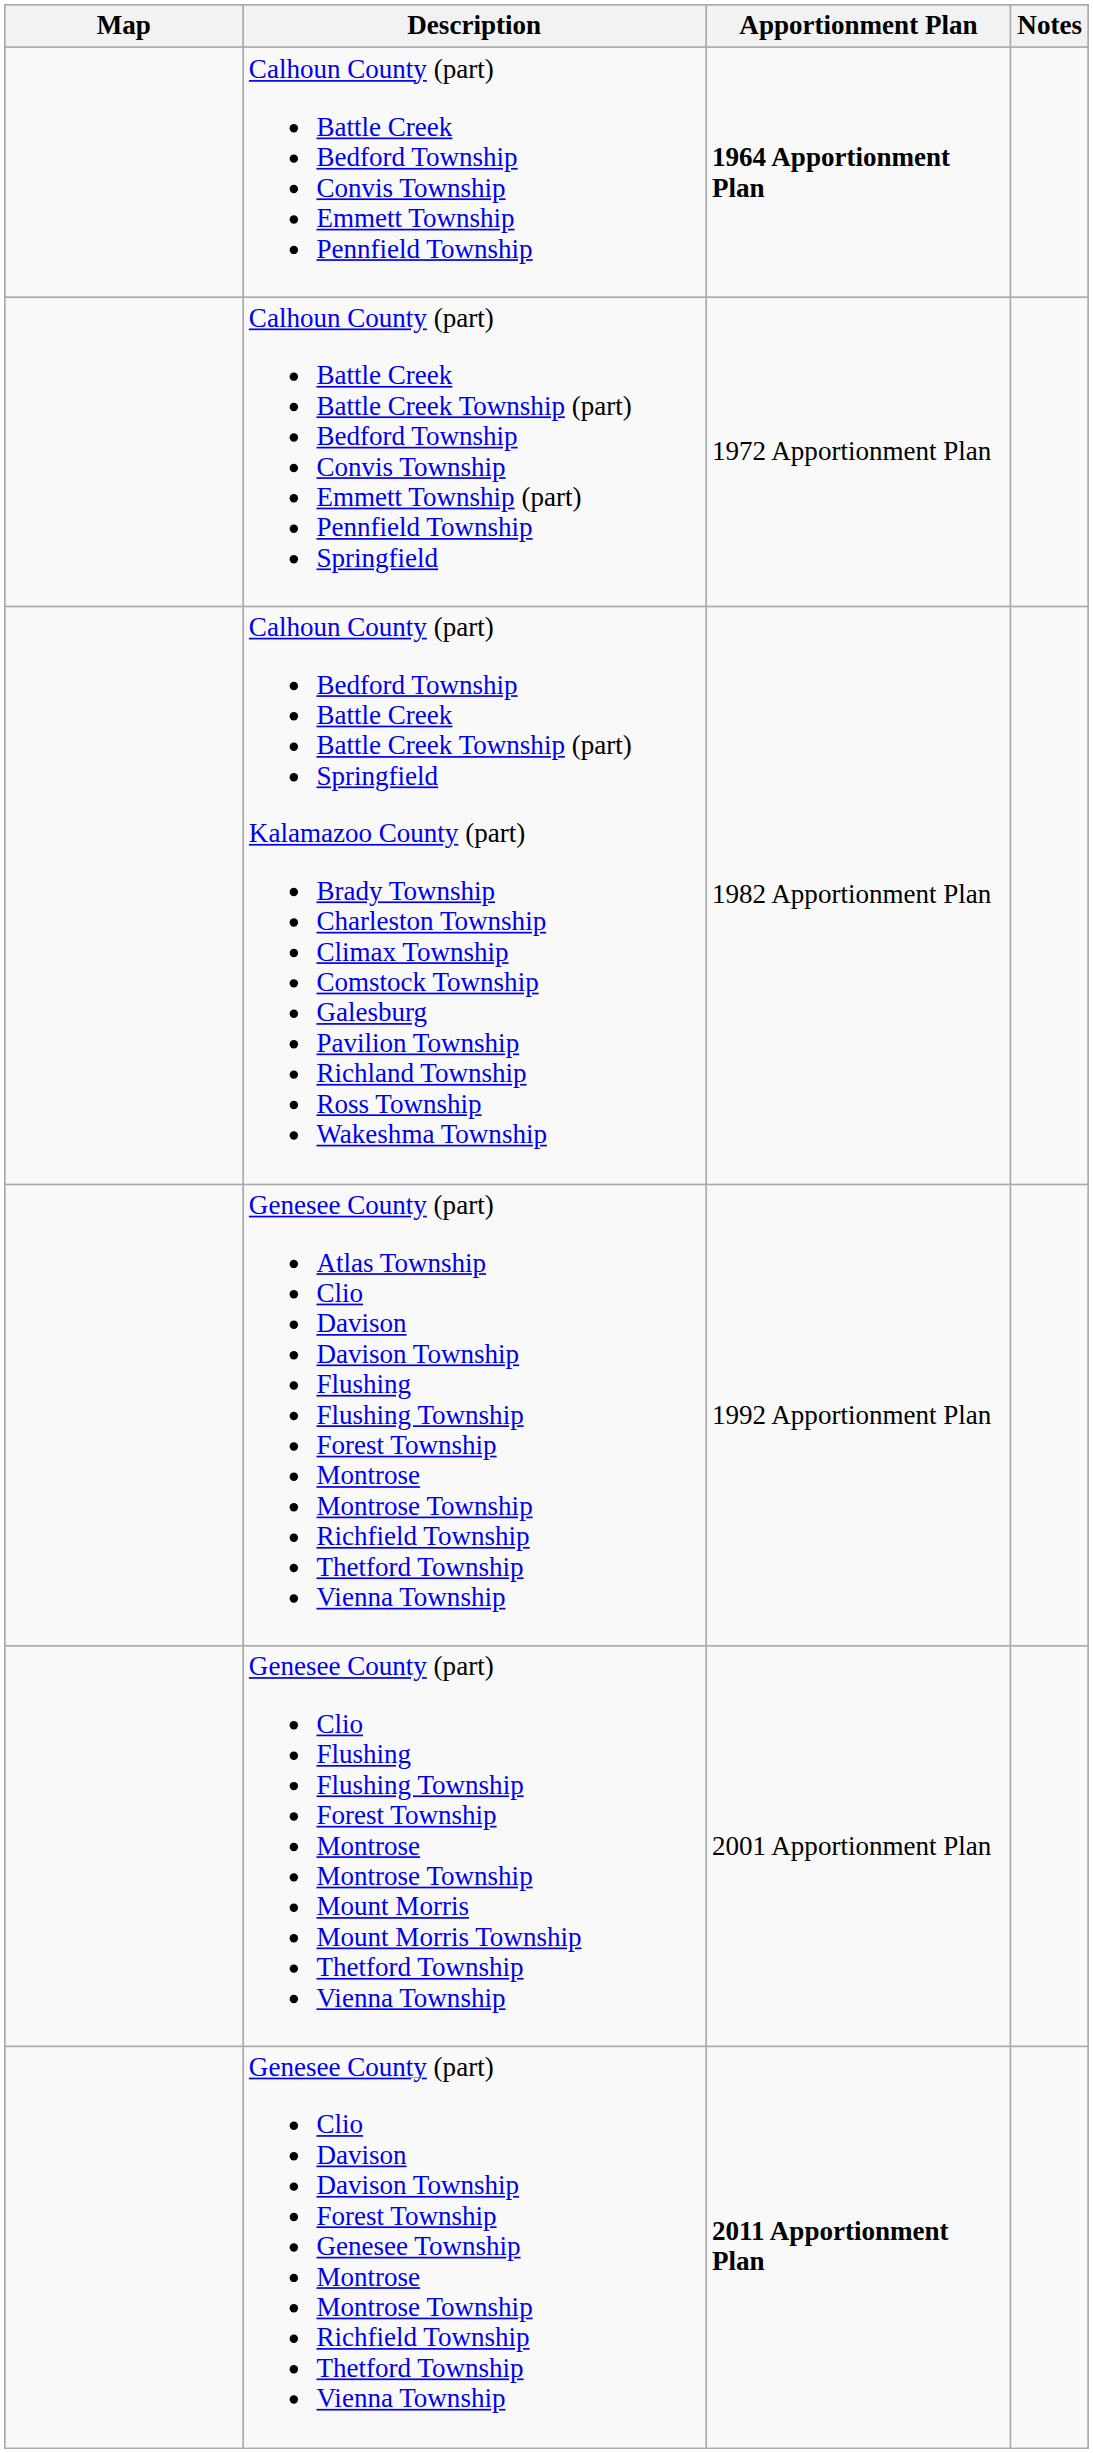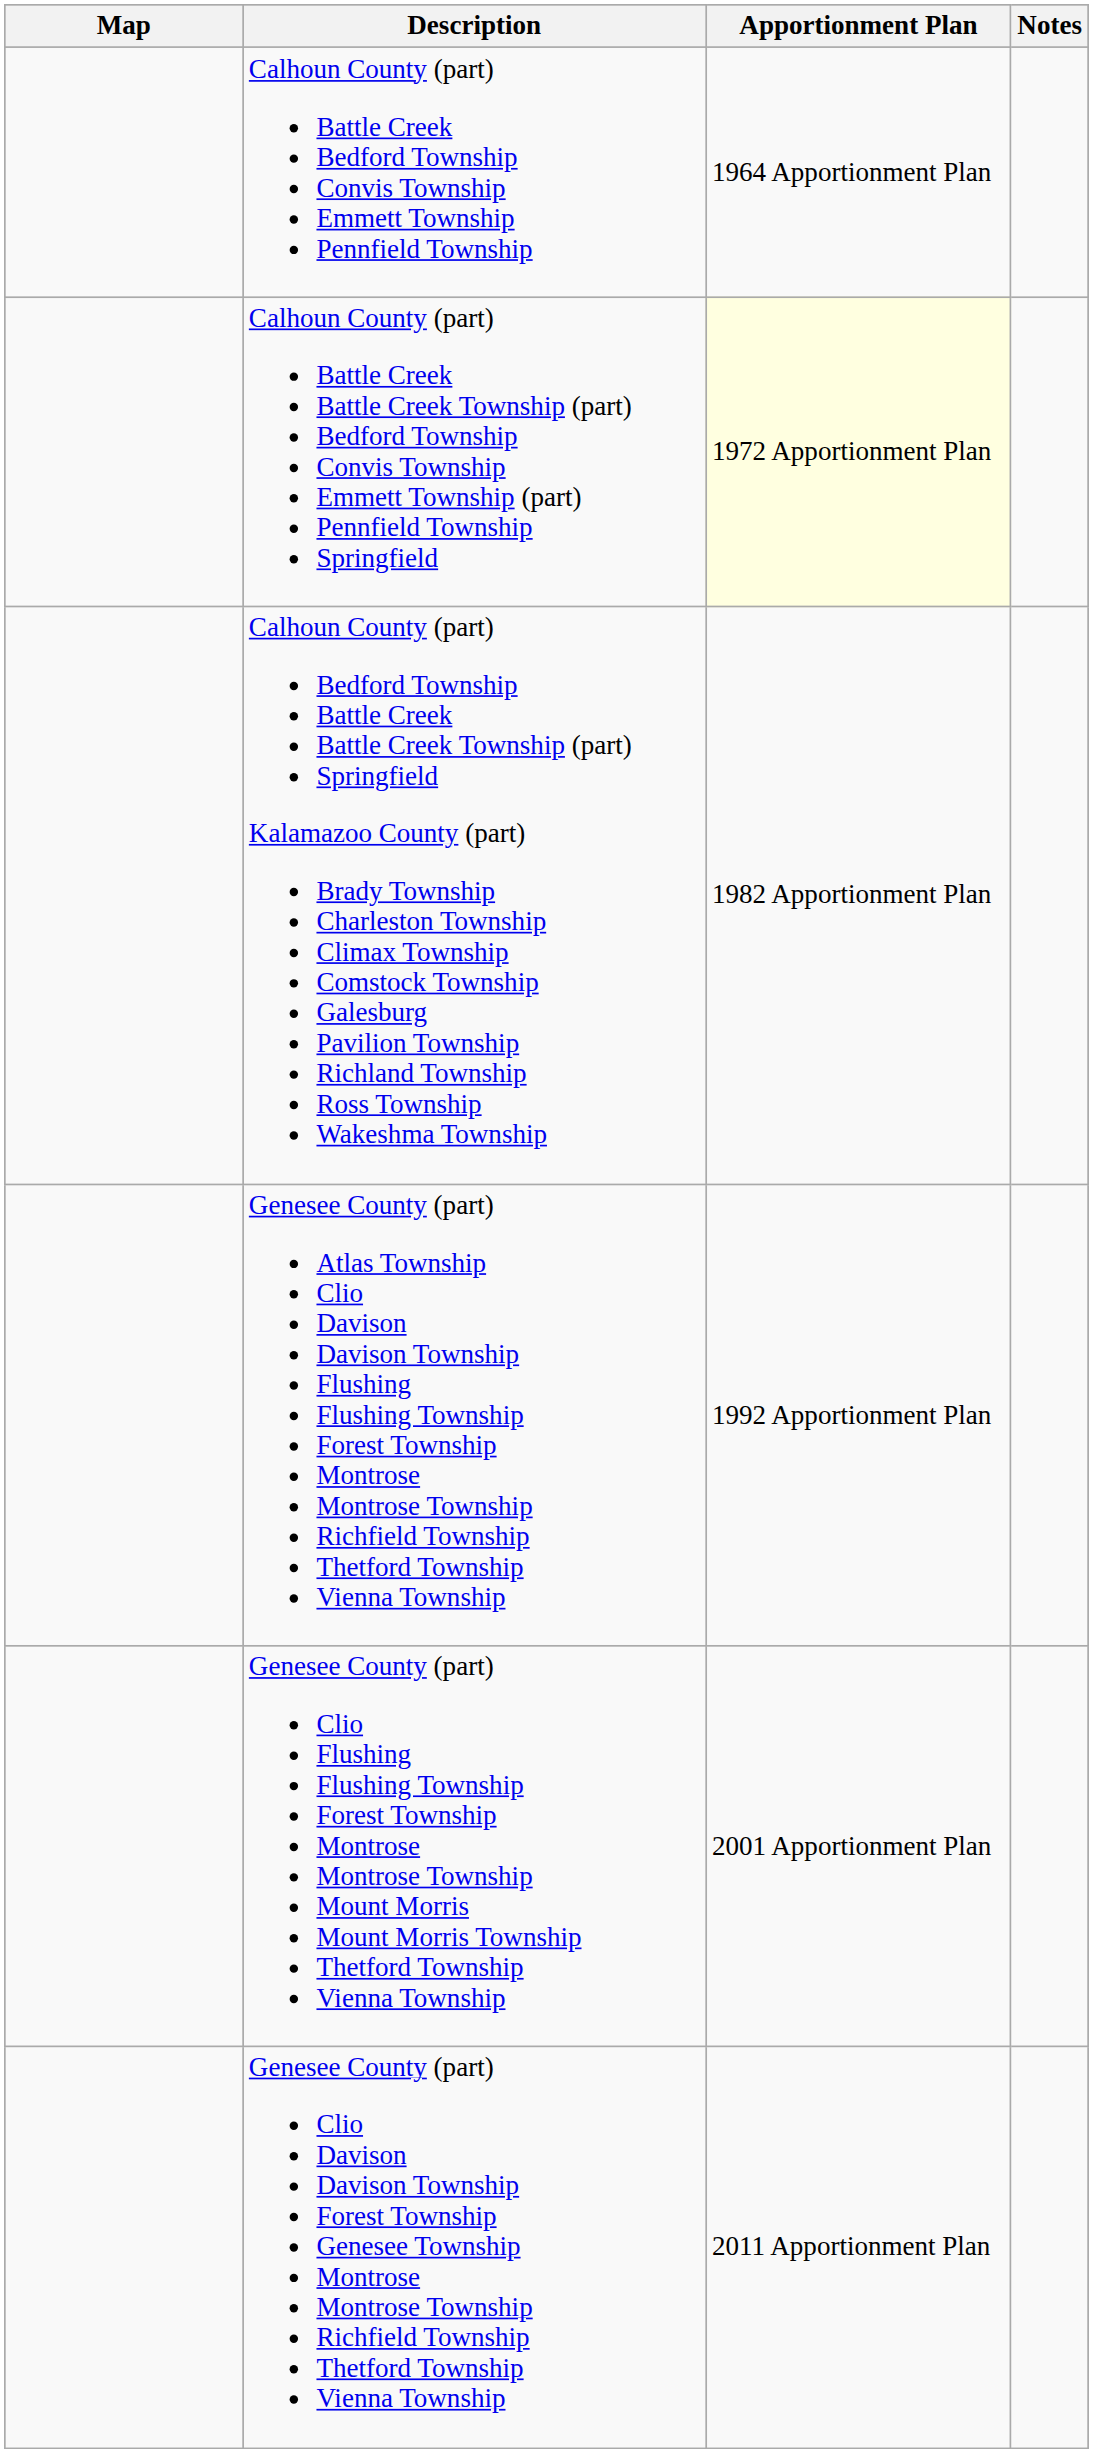(831, 171) bold -> (852, 171) normal
(852, 451) no background -> (852, 451) lightyellow background
(830, 2247) bold -> (851, 2247) normal
